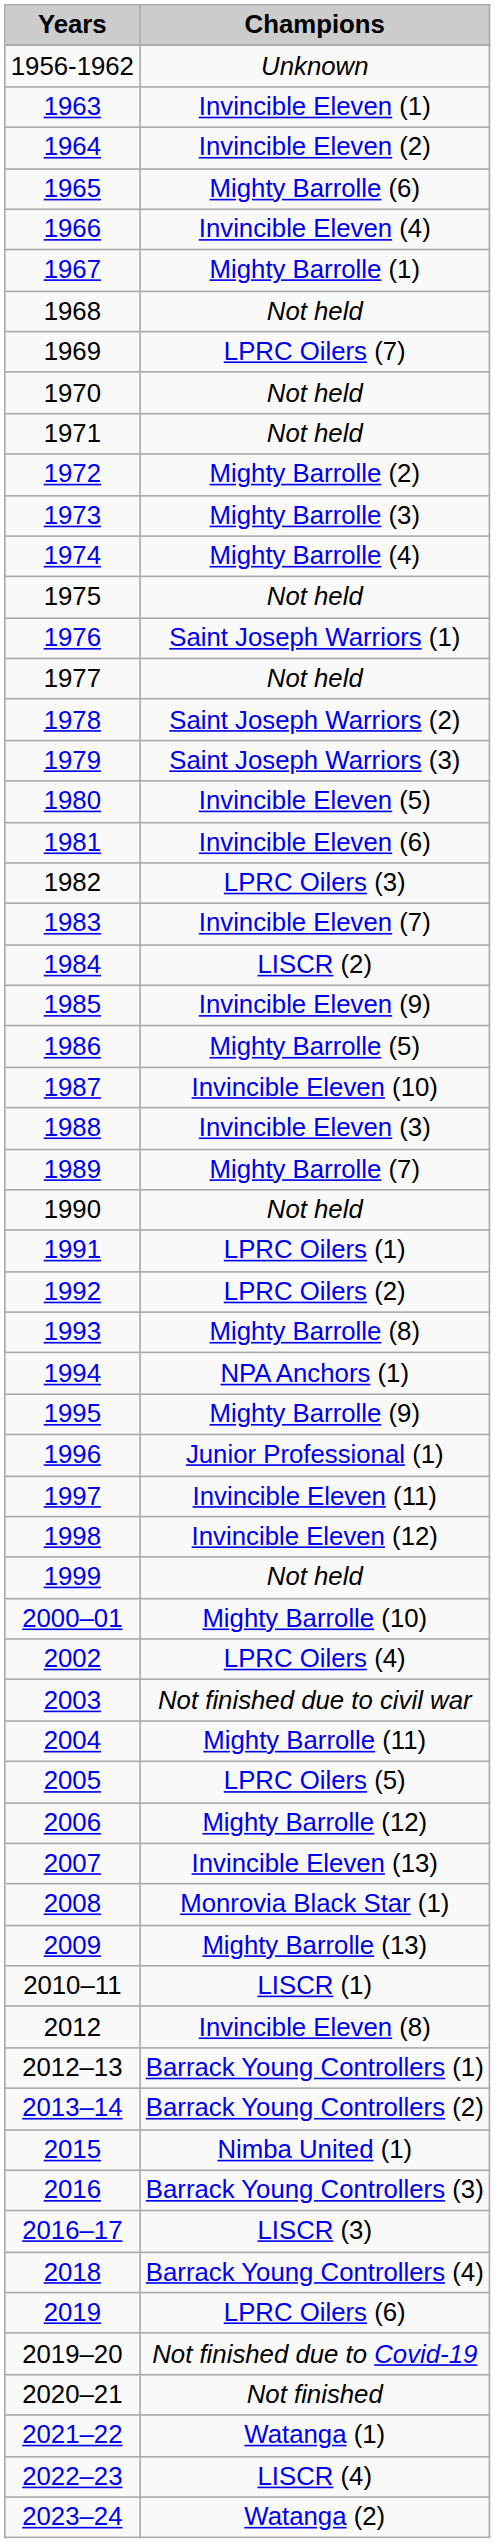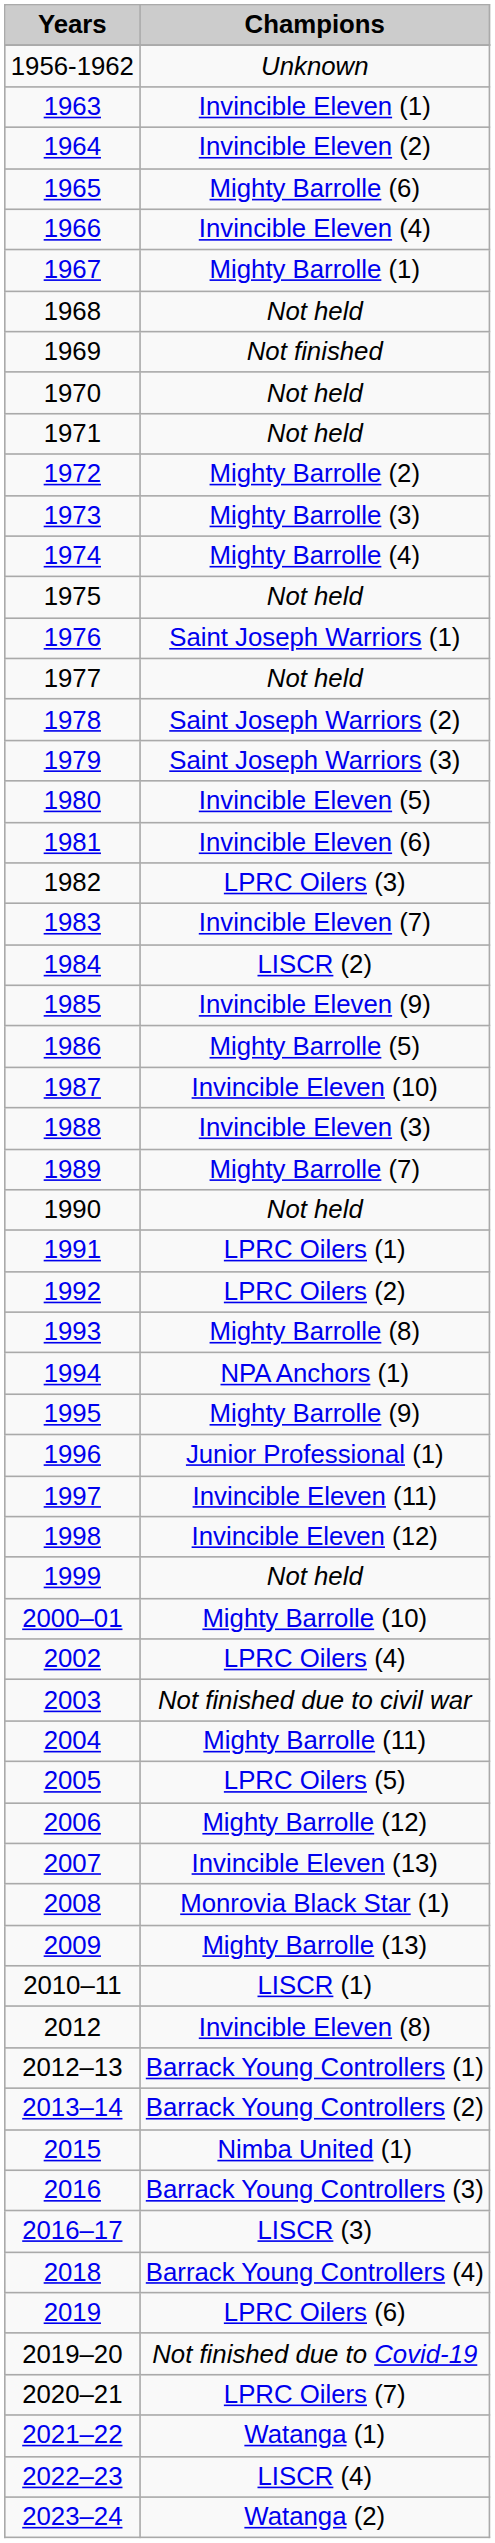(315, 351) LPRC Oilers (7) -> (315, 351) Not finished
(315, 2394) Not finished -> (315, 2394) LPRC Oilers (7)
